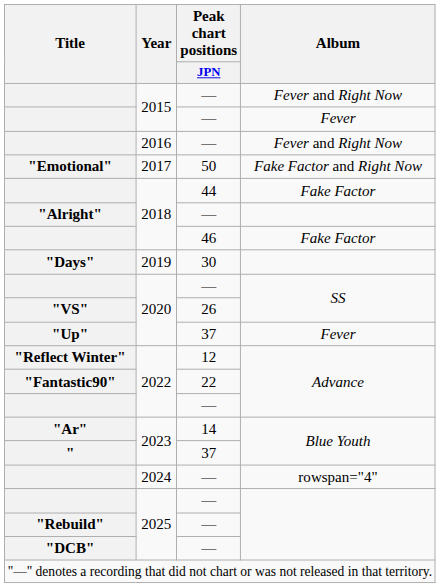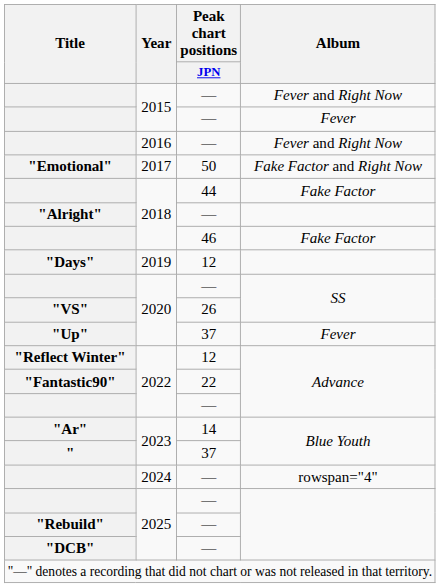(209, 262) 30 -> (209, 262) 12
